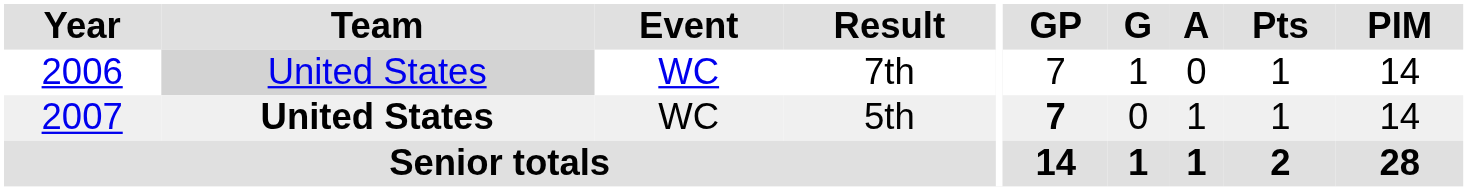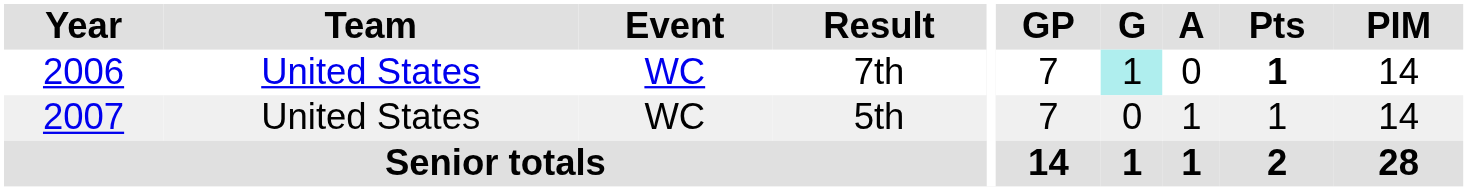(377, 71) lightgrey background -> (371, 71) no background
(1138, 71) no background -> (1132, 71) paleturquoise background
(1280, 71) normal -> (1277, 71) bold
(377, 117) bold -> (371, 117) normal
(1056, 117) bold -> (1048, 117) normal
